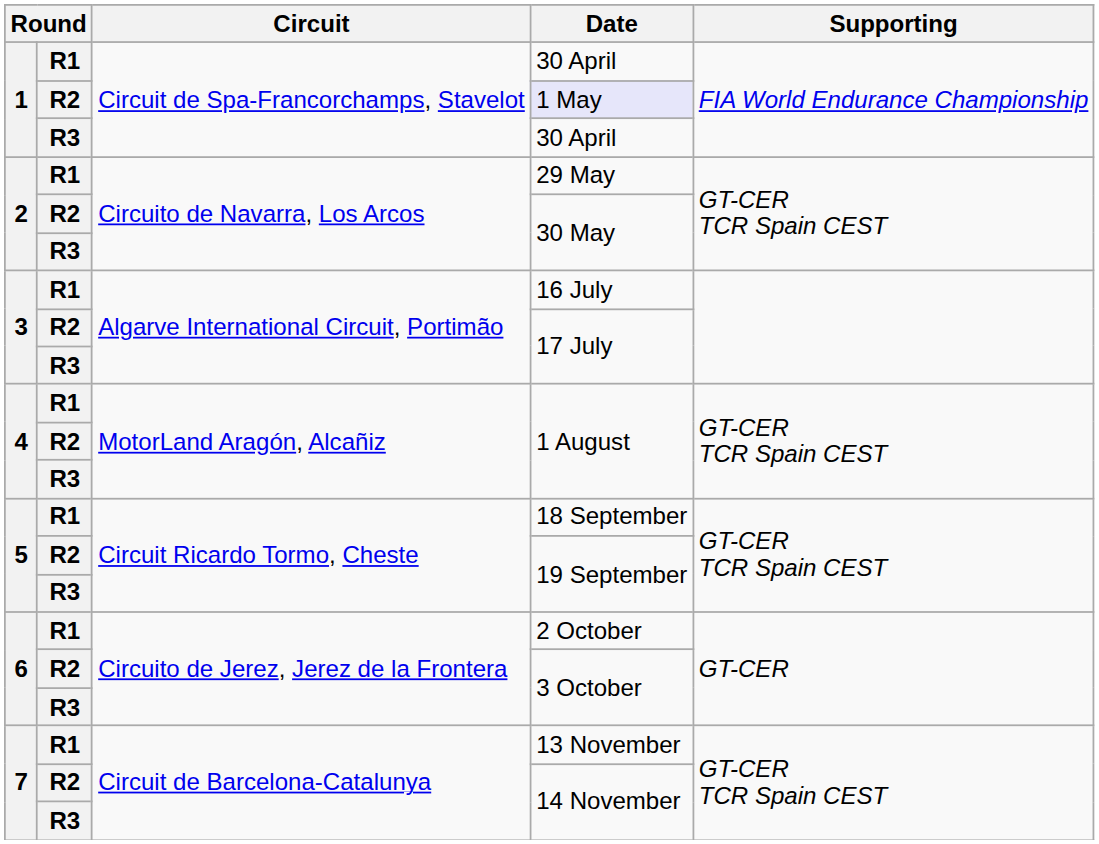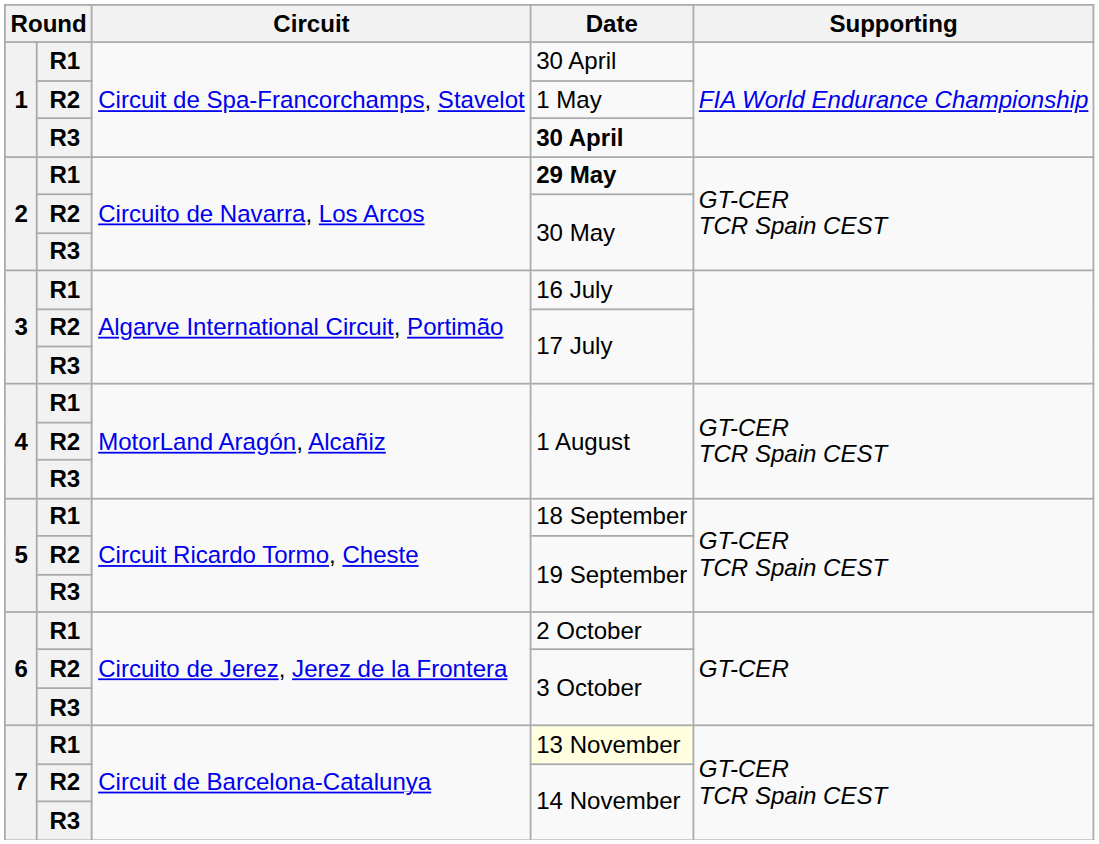(569, 99) lavender background -> (569, 99) no background
(576, 137) normal -> (580, 137) bold
(576, 175) normal -> (576, 175) bold
(608, 744) no background -> (608, 744) lightyellow background
